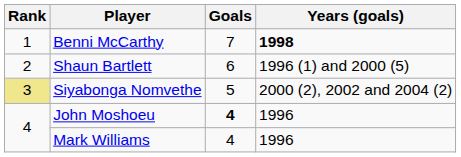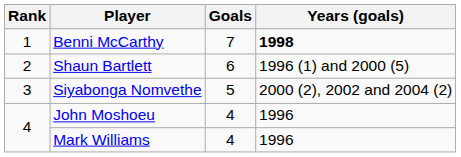(27, 90) khaki background -> (27, 90) no background
(230, 115) bold -> (230, 115) normal
